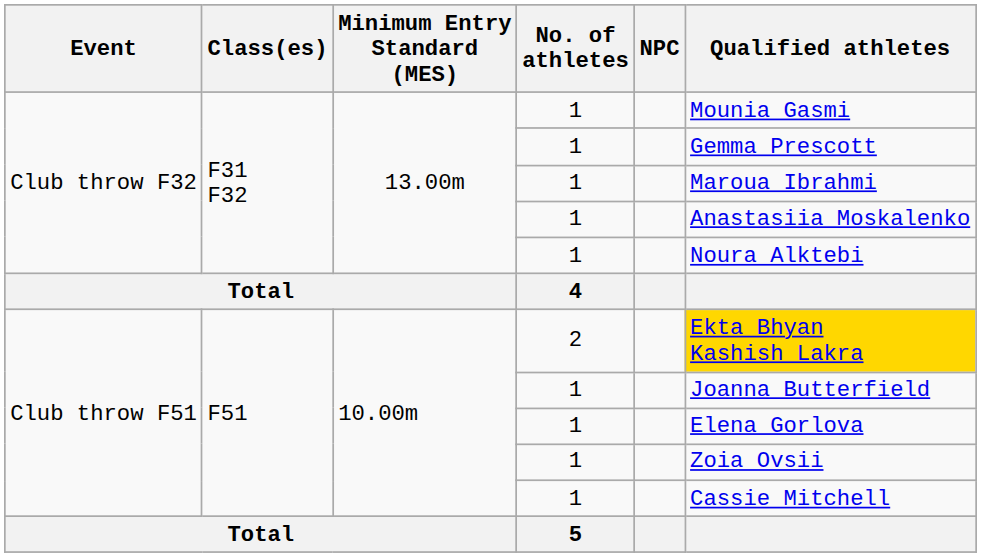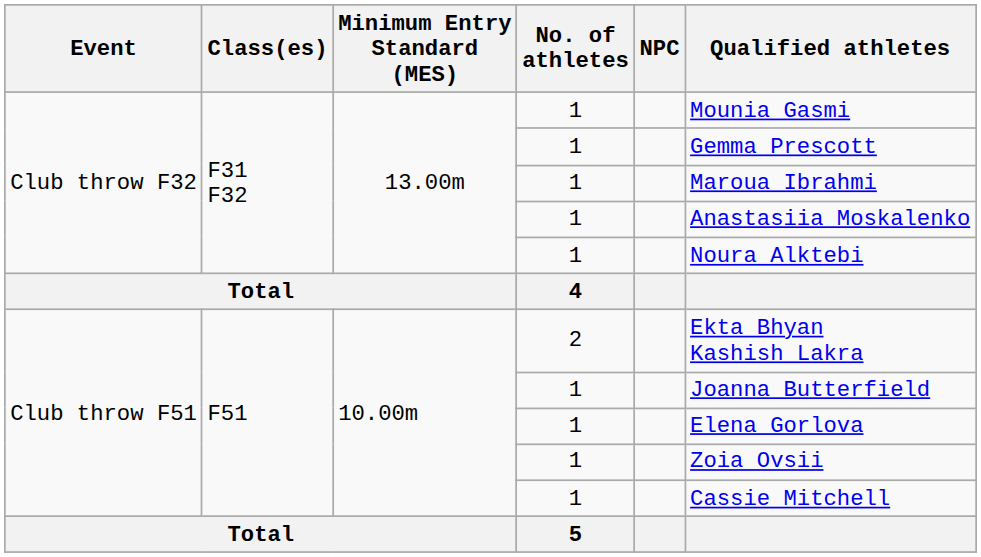(777, 341) gold background -> (777, 341) no background
